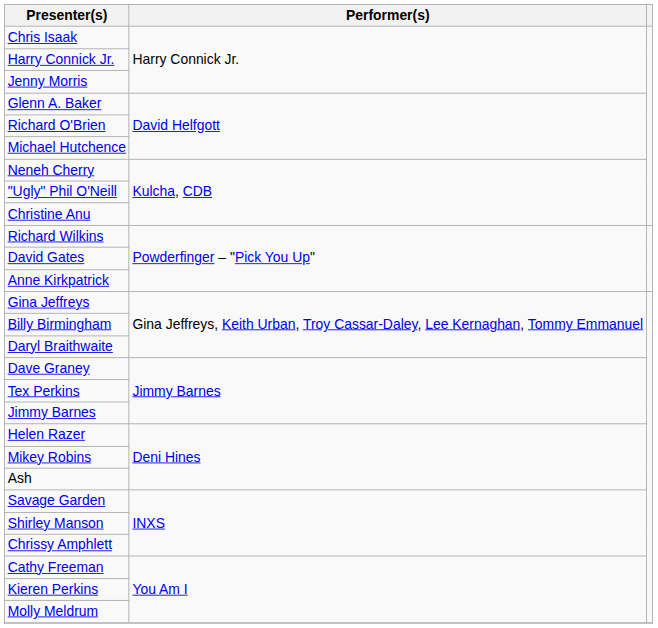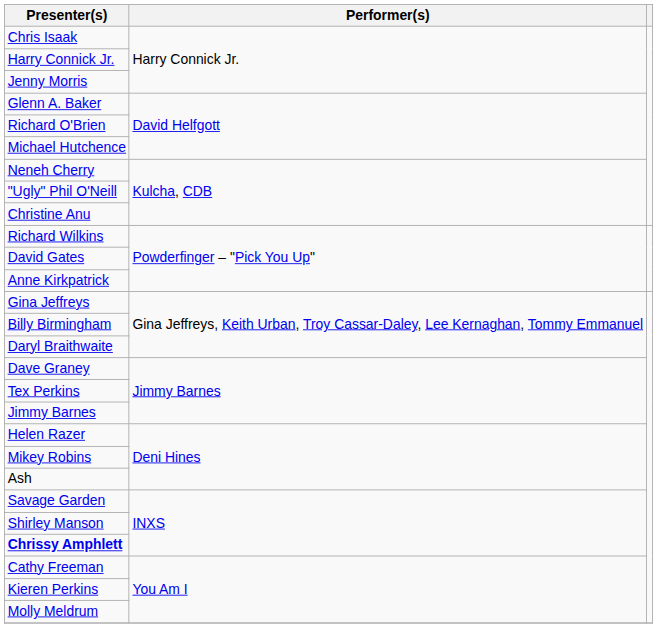(60, 545) normal -> (65, 545) bold
